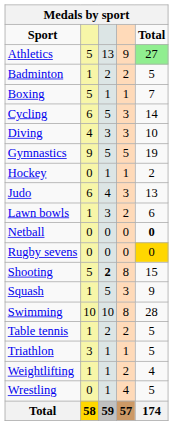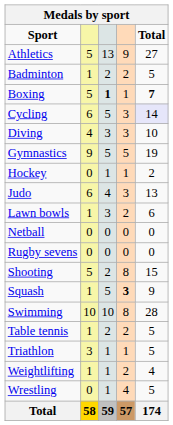(152, 54) lightgreen background -> (152, 54) no background
(108, 94) normal -> (108, 94) bold
(152, 94) normal -> (152, 94) bold
(152, 113) no background -> (152, 113) lavender background
(152, 232) bold -> (152, 232) normal
(152, 252) gold background -> (152, 252) no background
(108, 272) bold -> (108, 272) normal
(126, 291) normal -> (126, 291) bold
